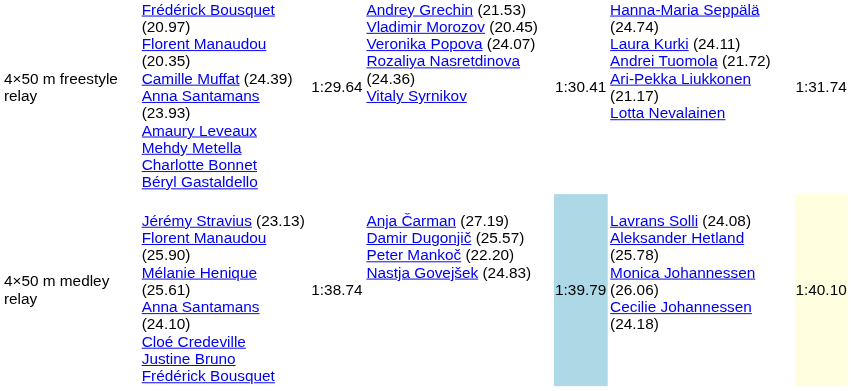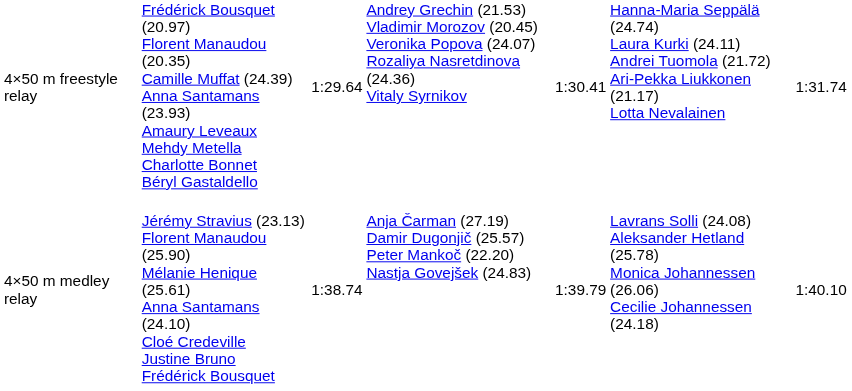(581, 290) lightblue background -> (581, 290) no background
(821, 290) lightyellow background -> (821, 290) no background
